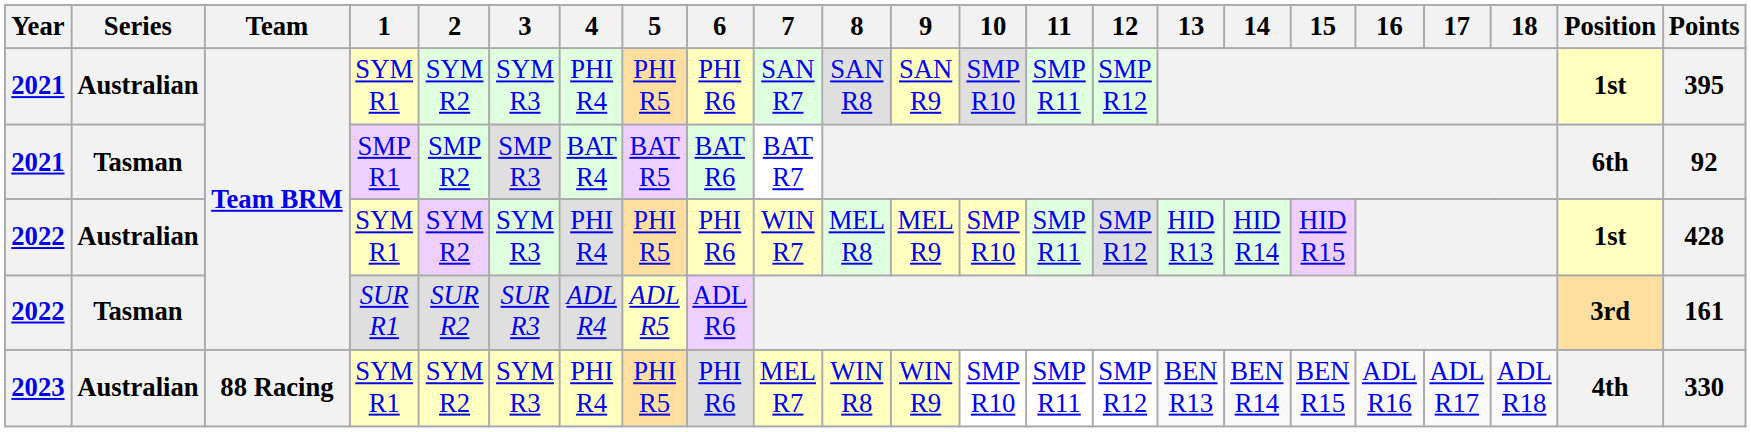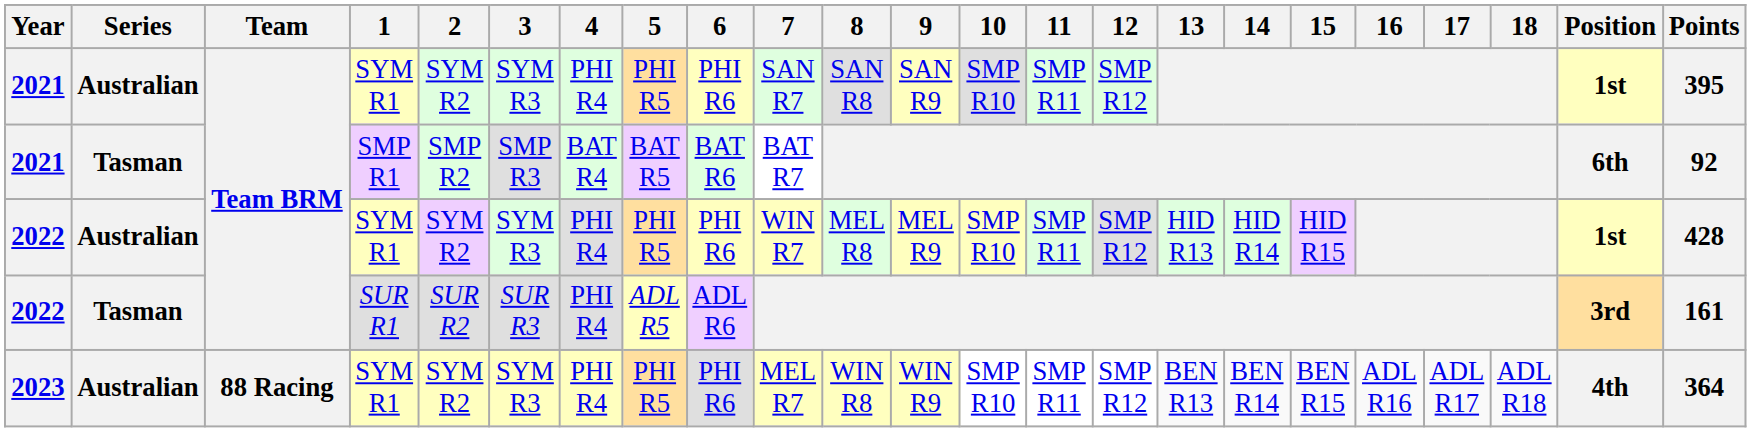(592, 311) ADL R4 -> (592, 311) PHI R4
(1704, 387) 330 -> (1704, 387) 364
